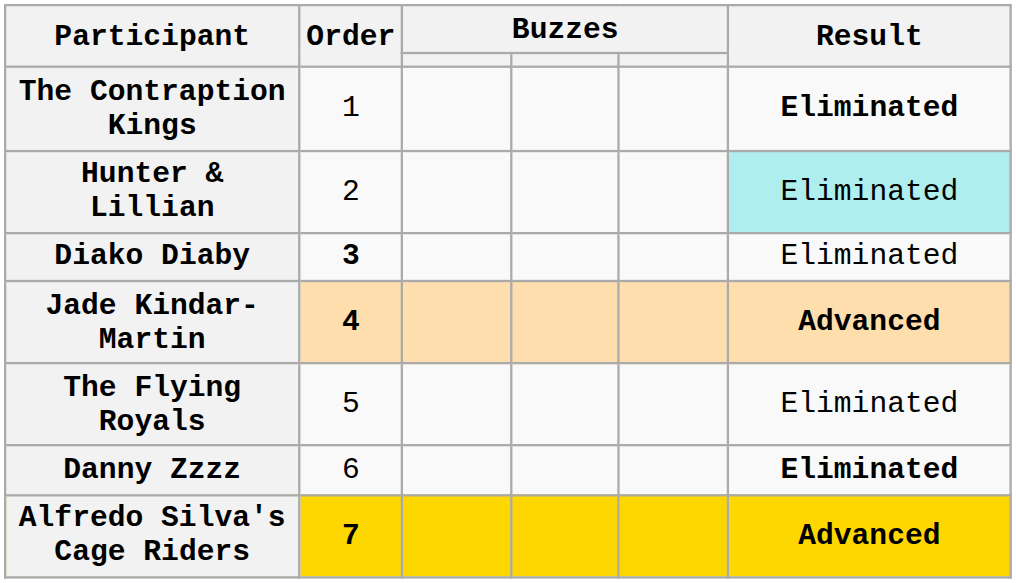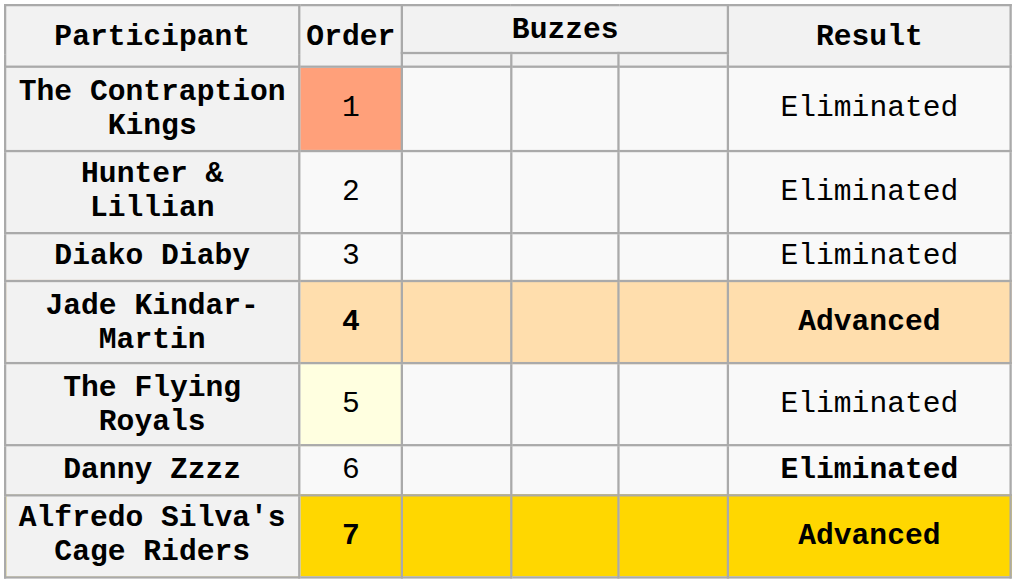(351, 109) no background -> (351, 109) lightsalmon background
(869, 109) bold -> (869, 109) normal
(869, 191) paleturquoise background -> (869, 191) no background
(351, 257) bold -> (351, 257) normal
(351, 405) no background -> (351, 405) lightyellow background
